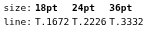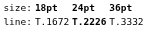(89, 22) normal -> (89, 22) bold
